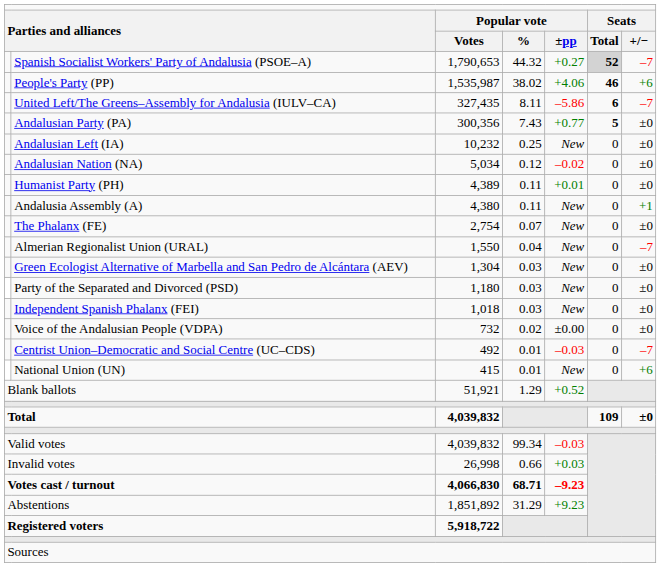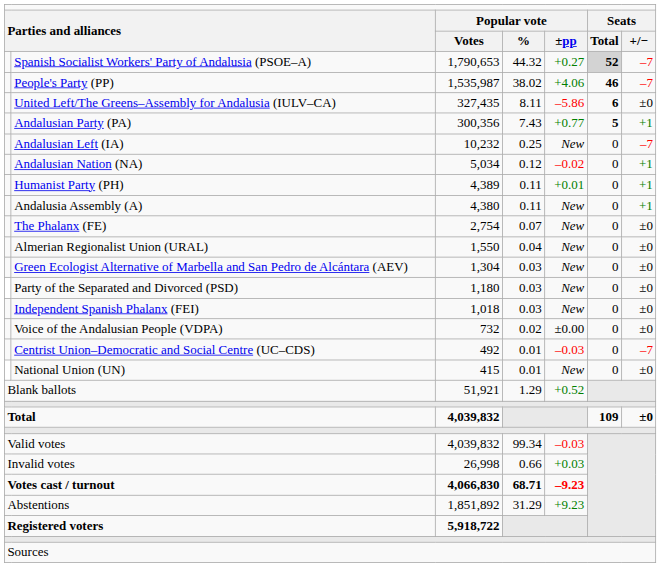(646, 82) +6 -> (646, 82) –7
(646, 102) –7 -> (646, 102) ±0
(646, 123) ±0 -> (646, 123) +1
(646, 144) ±0 -> (646, 144) –7
(646, 164) ±0 -> (646, 164) +1
(646, 185) ±0 -> (646, 185) +1
(646, 246) –7 -> (646, 246) ±0
(646, 370) +6 -> (646, 370) ±0
